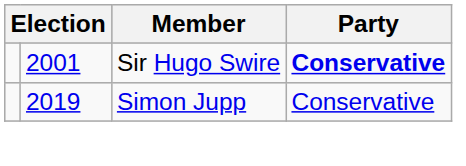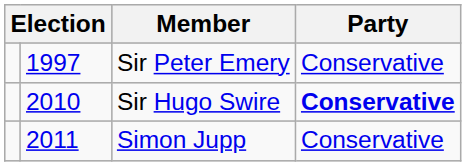+ row: (203, 62)
(53, 62) 2001 -> (53, 101) 2010
(53, 101) 2019 -> (52, 140) 2011
